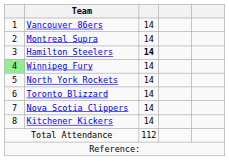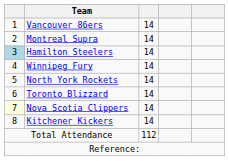(14, 53) no background -> (14, 53) lightblue background
(149, 53) bold -> (149, 53) normal
(14, 66) lightgreen background -> (14, 66) no background
(14, 108) no background -> (14, 108) lightyellow background
